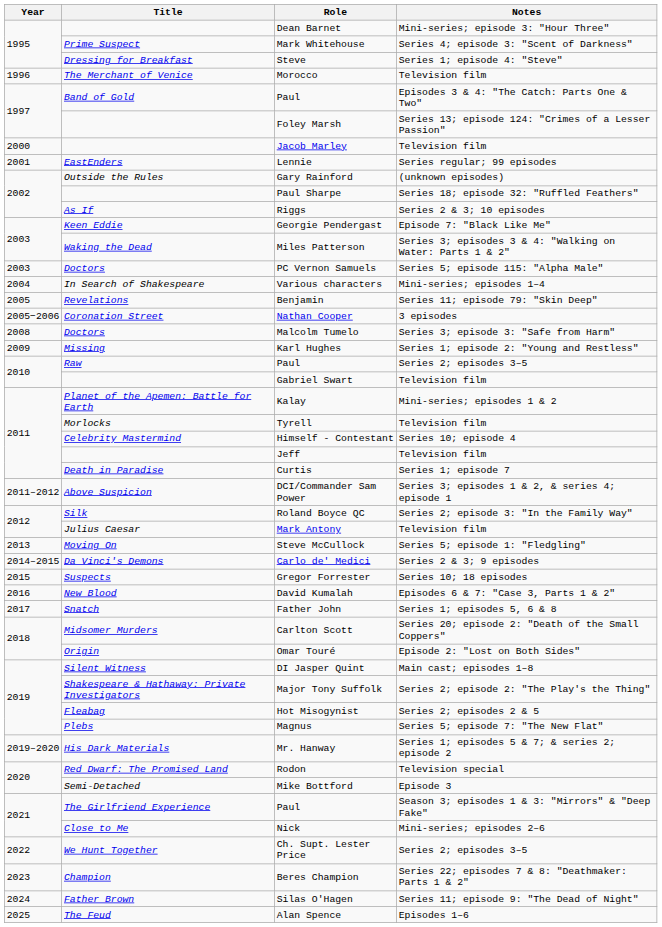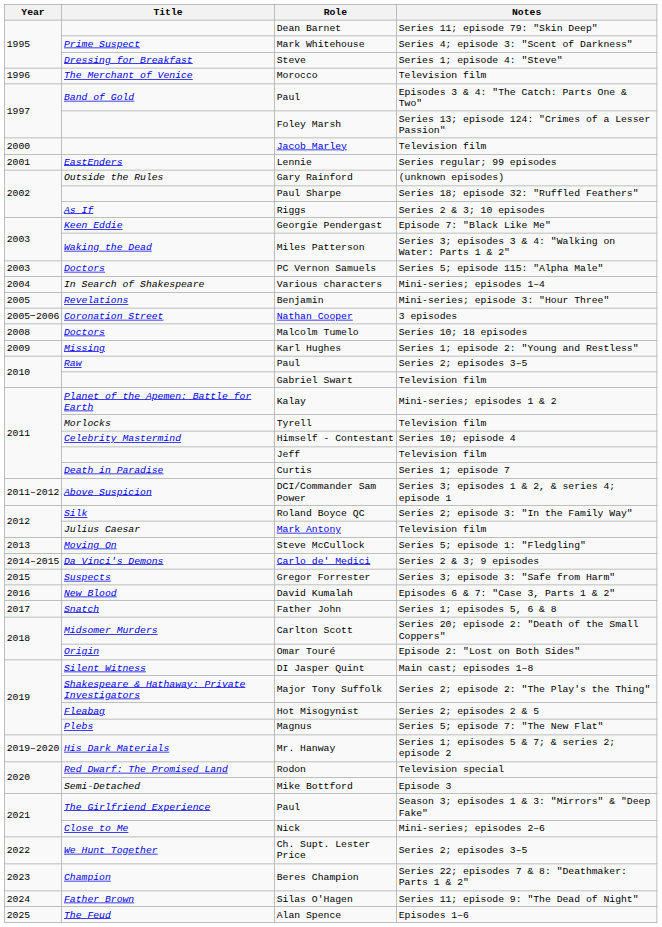(504, 28) Mini-series; episode 3: "Hour Three" -> (498, 28) Series 11; episode 79: "Skin Deep"
(498, 300) Series 11; episode 79: "Skin Deep" -> (504, 300) Mini-series; episode 3: "Hour Three"
(507, 332) Series 3; episode 3: "Safe from Harm" -> (463, 332) Series 10; 18 episodes
(463, 577) Series 10; 18 episodes -> (507, 577) Series 3; episode 3: "Safe from Harm"
